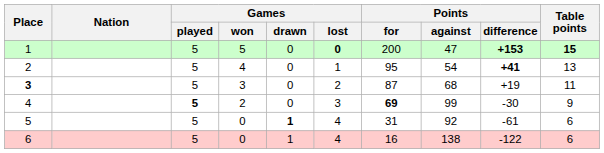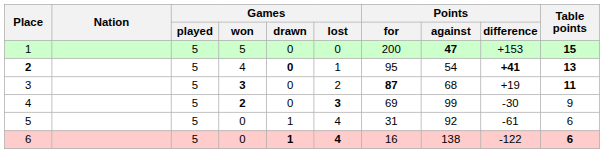(338, 49) bold -> (338, 49) normal
(451, 49) normal -> (451, 49) bold
(510, 49) bold -> (510, 49) normal
(28, 67) normal -> (28, 67) bold
(290, 67) normal -> (290, 67) bold
(570, 67) normal -> (570, 67) bold
(28, 85) bold -> (28, 85) normal
(242, 85) normal -> (242, 85) bold
(391, 85) normal -> (391, 85) bold
(570, 85) normal -> (570, 85) bold
(195, 103) bold -> (195, 103) normal
(242, 103) normal -> (242, 103) bold
(338, 103) normal -> (338, 103) bold
(391, 103) bold -> (391, 103) normal
(290, 121) bold -> (290, 121) normal
(290, 139) normal -> (290, 139) bold
(338, 139) normal -> (338, 139) bold
(570, 139) normal -> (570, 139) bold
